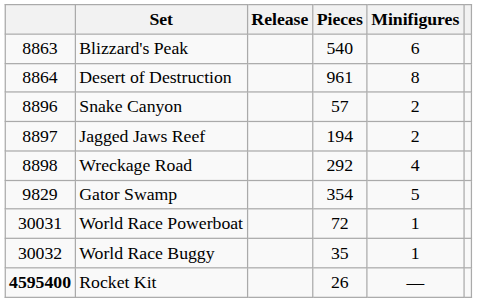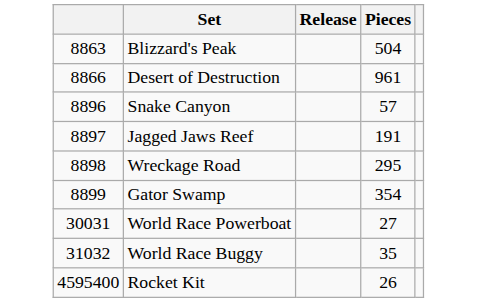- column: (415, 19)
(340, 48) 540 -> (388, 48) 504
(40, 77) 8864 -> (88, 77) 8866
(340, 136) 194 -> (388, 136) 191
(340, 165) 292 -> (388, 165) 295
(40, 194) 9829 -> (88, 194) 8899
(340, 223) 72 -> (388, 223) 27
(40, 253) 30032 -> (88, 253) 31032
(40, 282) bold -> (88, 282) normal
